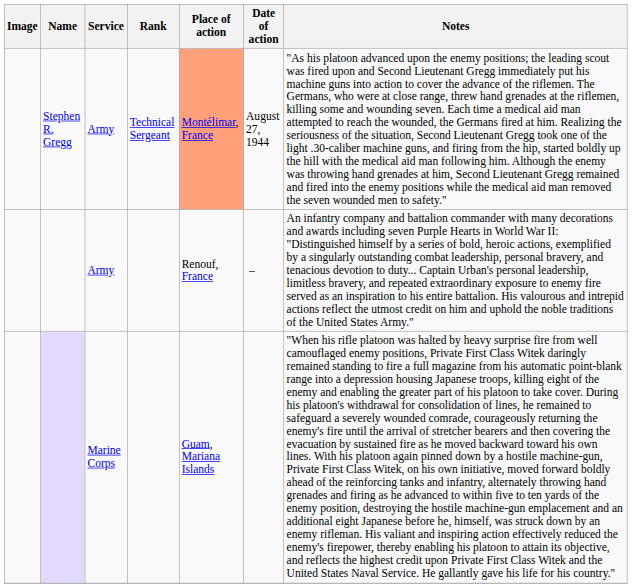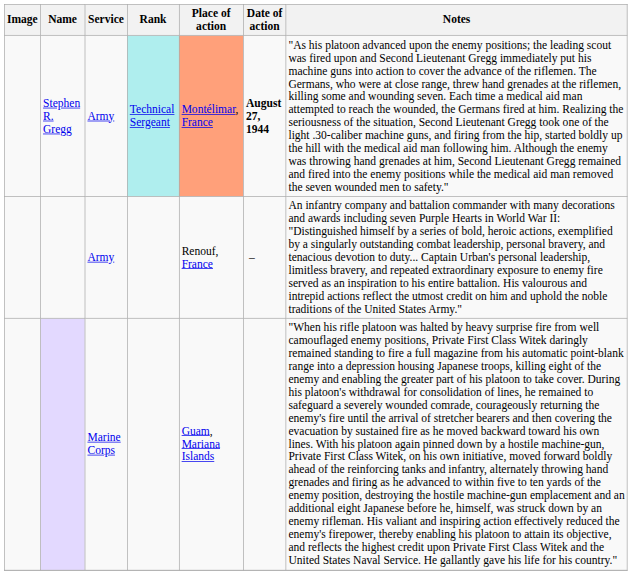(152, 129) no background -> (152, 116) paleturquoise background
(263, 129) normal -> (264, 116) bold
